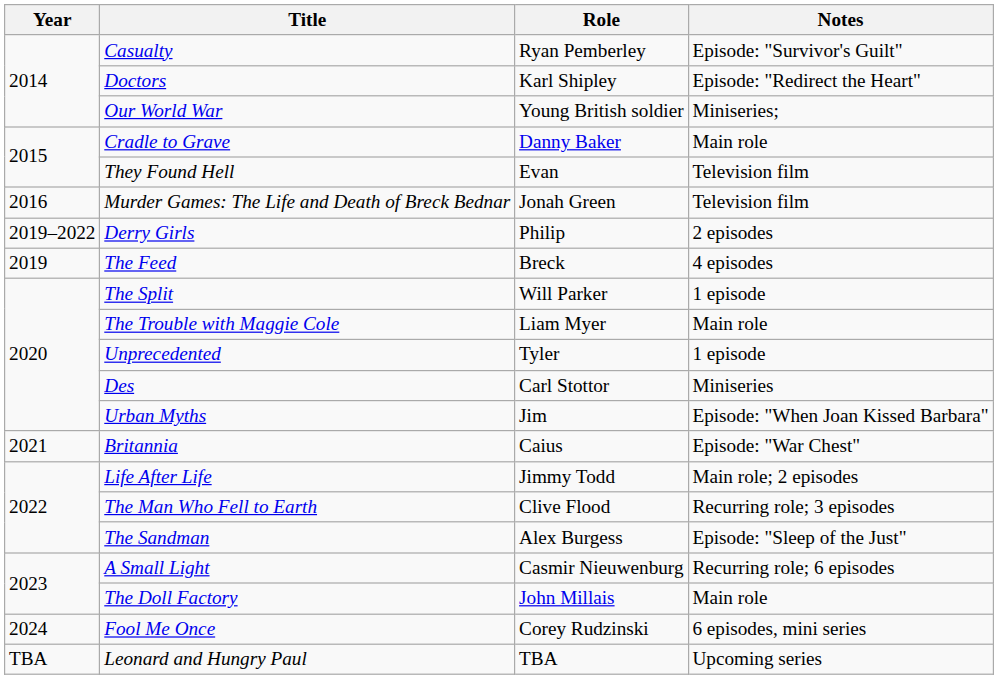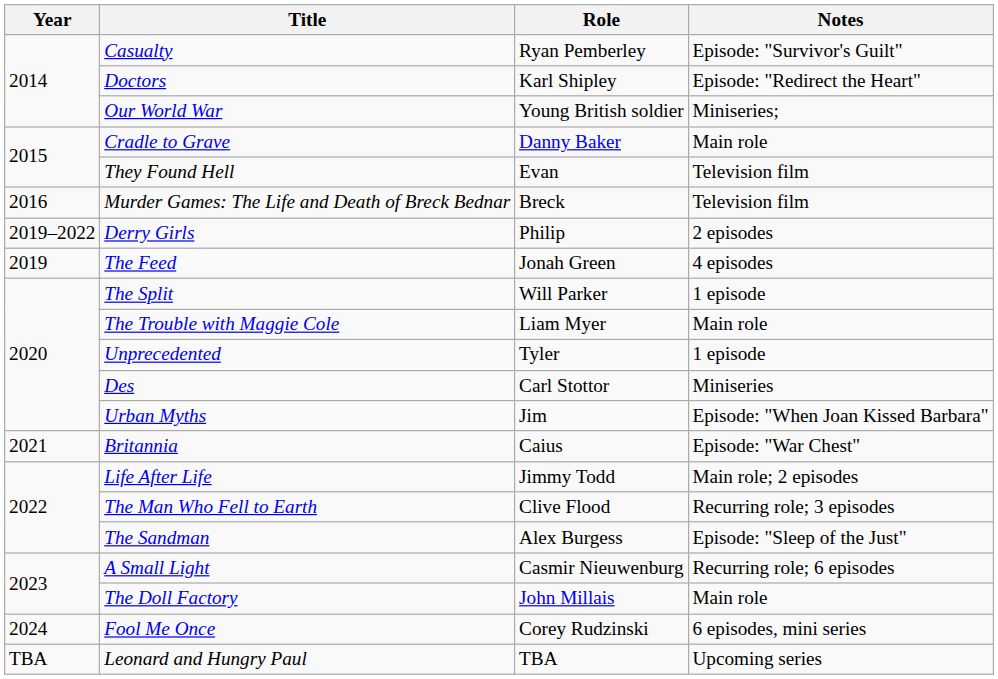(567, 202) Jonah Green -> (542, 202) Breck
(542, 263) Breck -> (567, 263) Jonah Green
